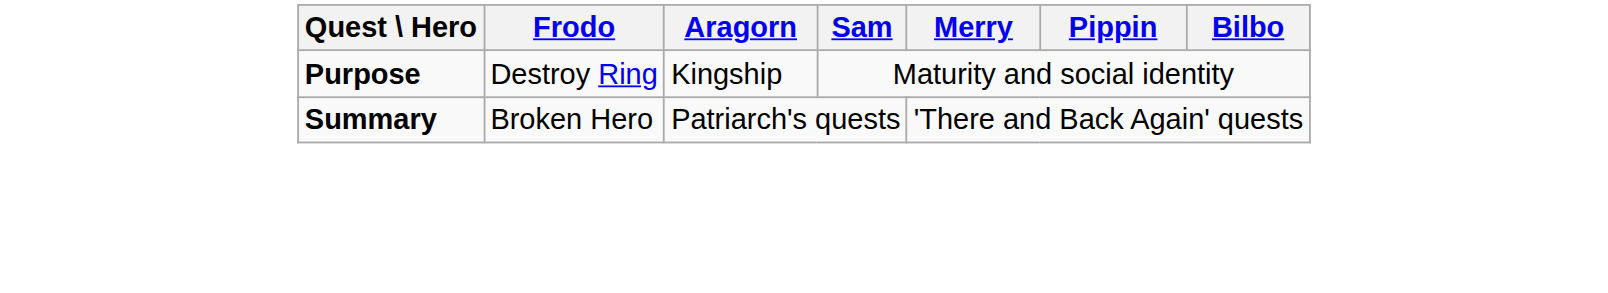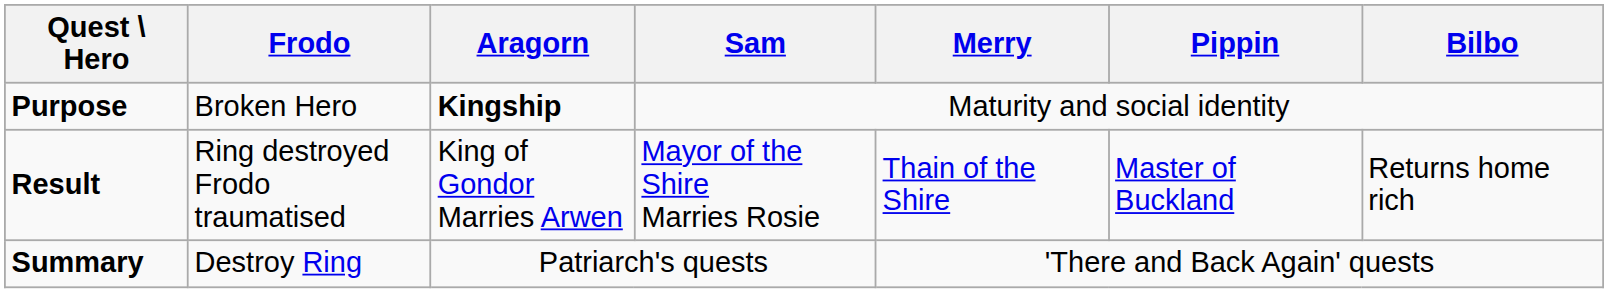(574, 73) Destroy Ring -> (276, 105) Broken Hero
(727, 73) normal -> (500, 105) bold
+ row: (56, 184)
(572, 119) Broken Hero -> (278, 262) Destroy Ring
